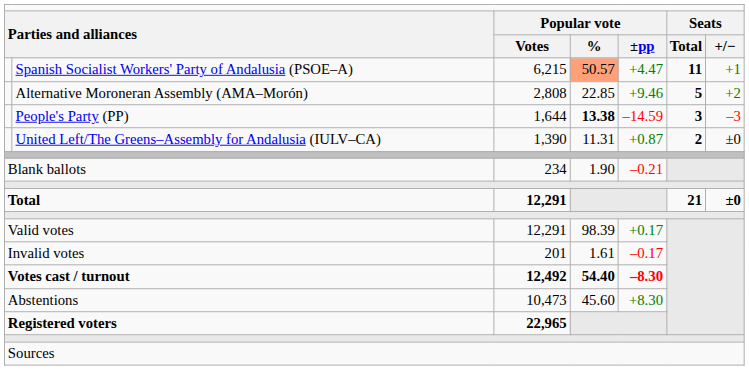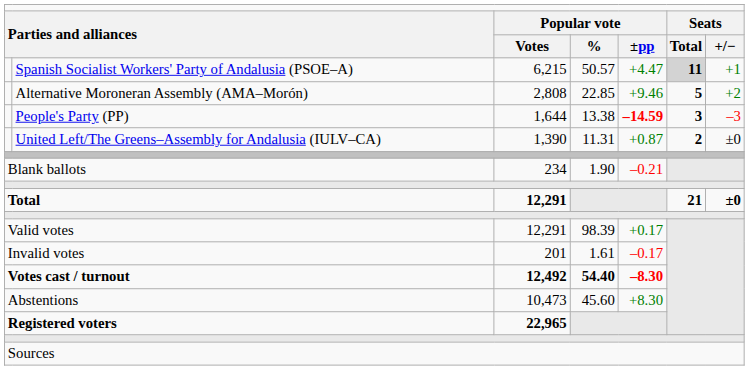(598, 69) lightsalmon background -> (598, 69) no background
(695, 69) no background -> (695, 69) lightgrey background
(598, 116) bold -> (598, 116) normal
(643, 116) normal -> (643, 116) bold
